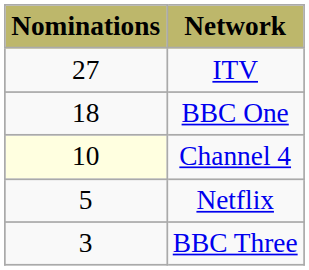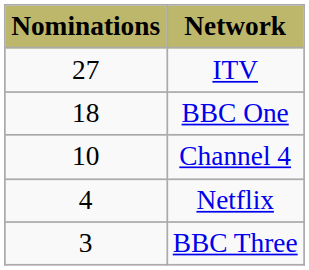(86, 156) lightyellow background -> (86, 156) no background
(86, 199) 5 -> (86, 199) 4
